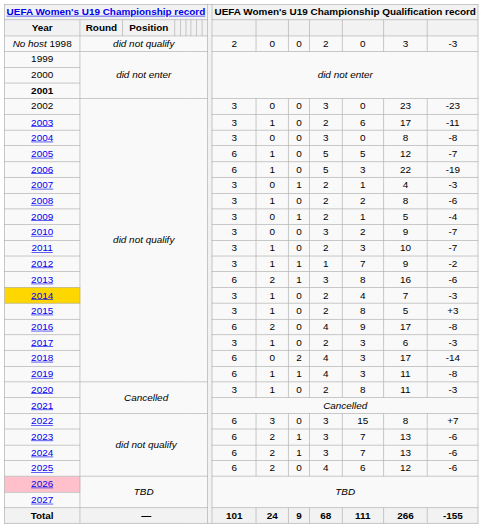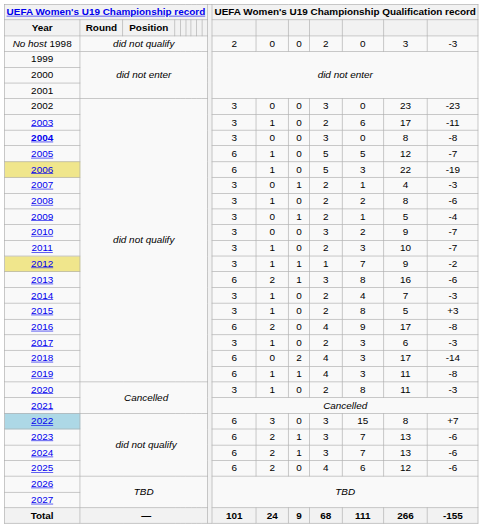(42, 91) bold -> (42, 91) normal
(42, 138) normal -> (42, 138) bold
(42, 169) no background -> (42, 169) khaki background
(42, 264) no background -> (42, 264) khaki background
(42, 295) gold background -> (42, 295) no background
(42, 421) no background -> (42, 421) lightblue background
(42, 484) pink background -> (42, 484) no background
